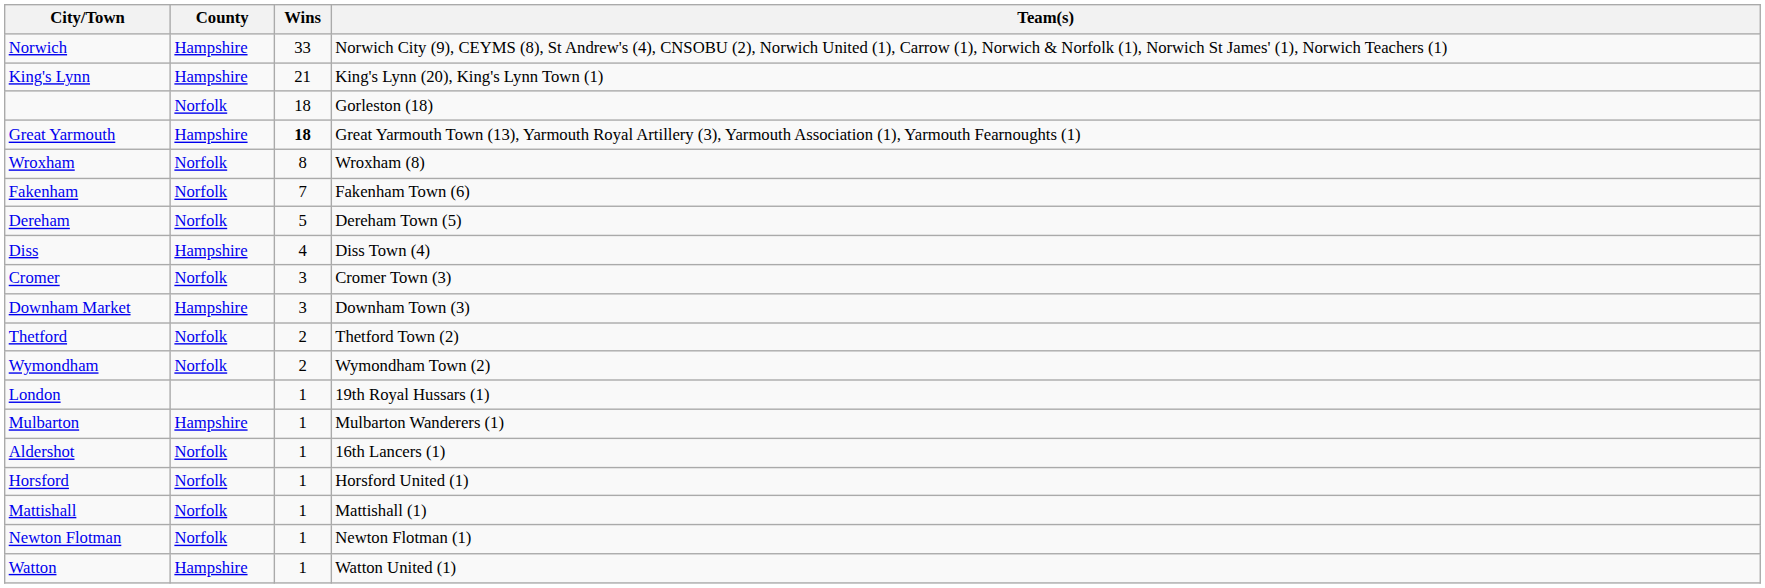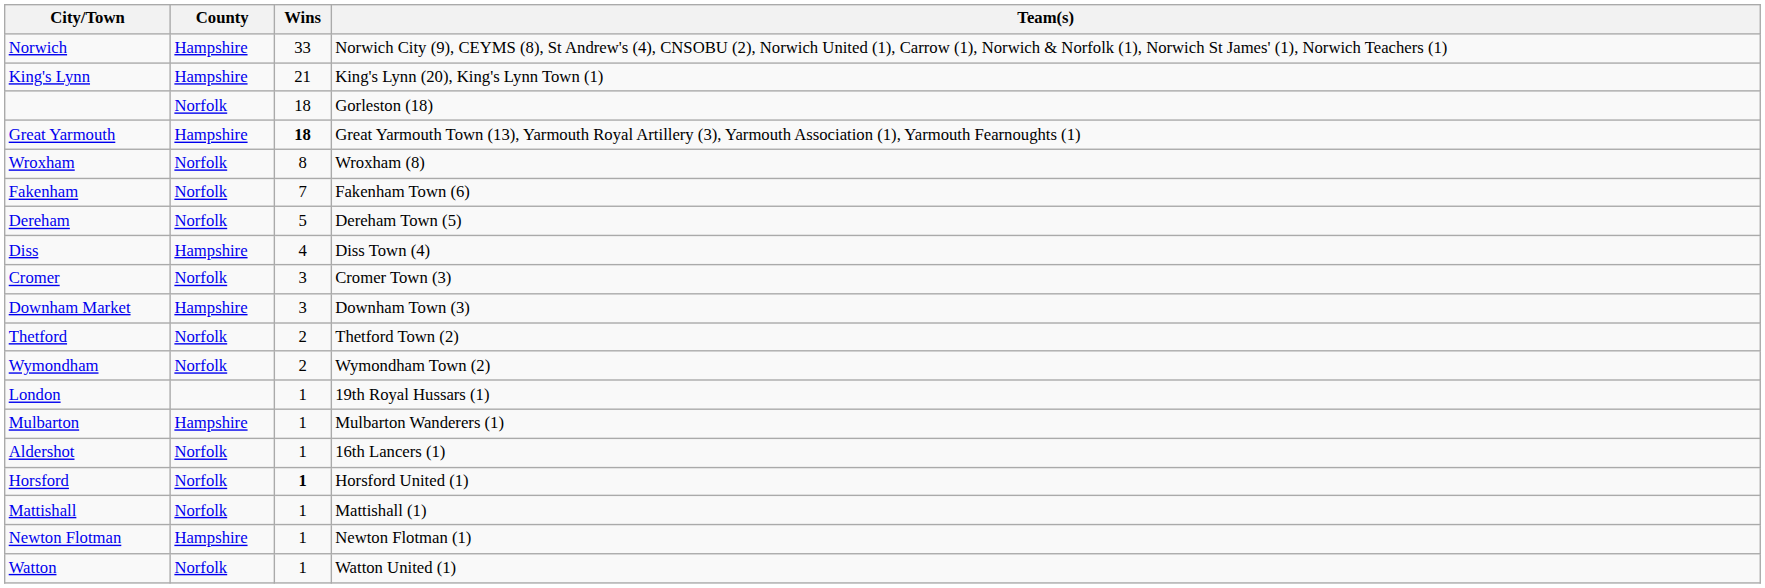(303, 481) normal -> (303, 481) bold
(201, 538) Norfolk -> (211, 538) Hampshire
(211, 567) Hampshire -> (201, 567) Norfolk
